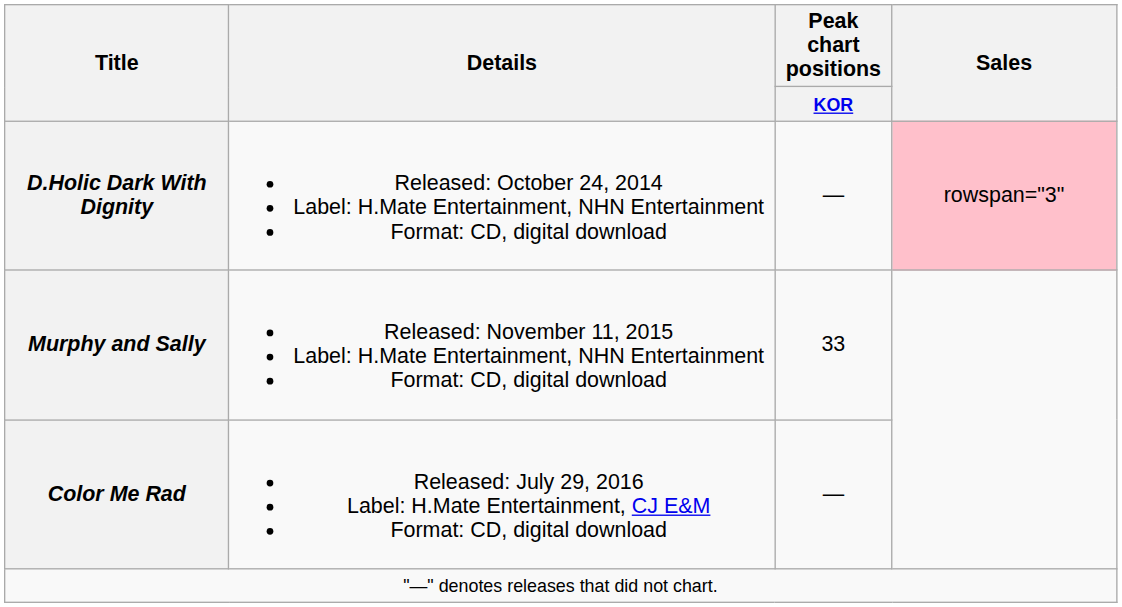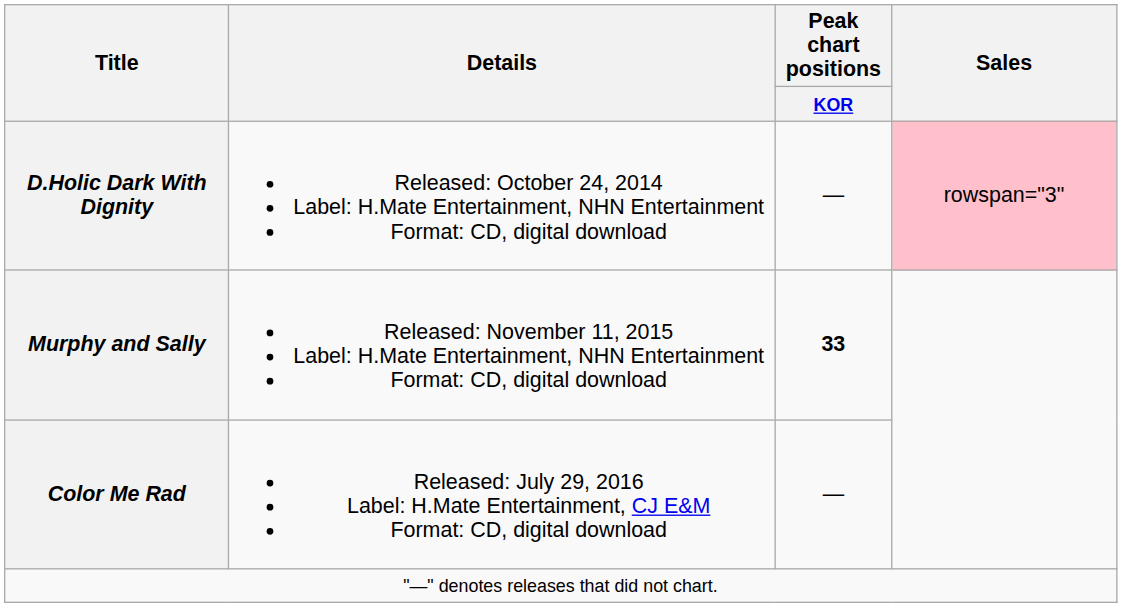(833, 344) normal -> (833, 344) bold
